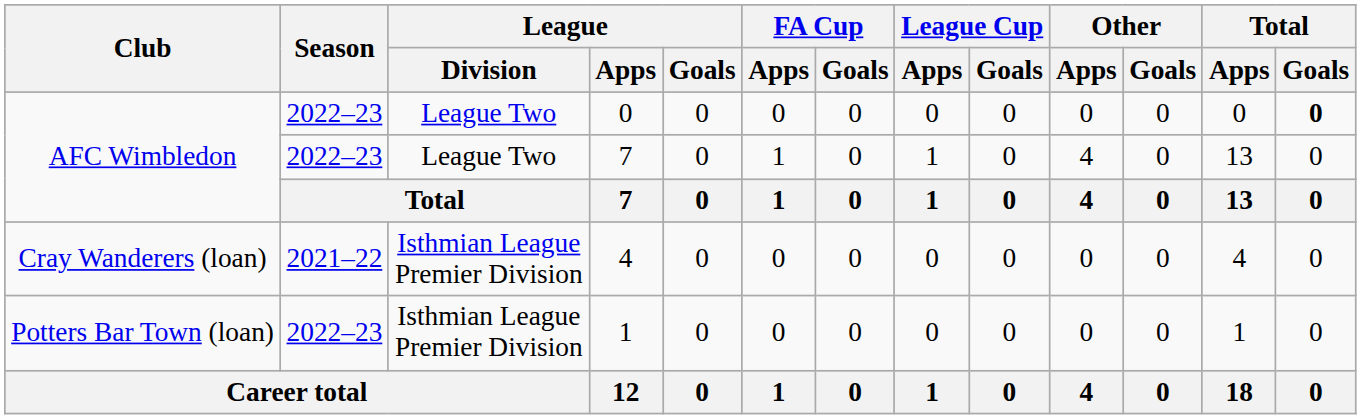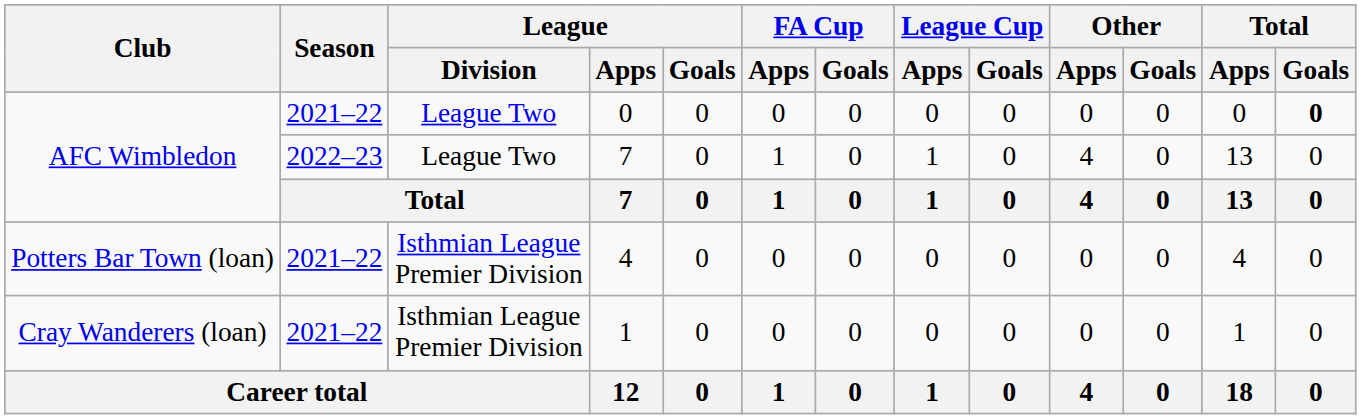(334, 112) 2022–23 -> (334, 112) 2021–22
(143, 258) Cray Wanderers (loan) -> (143, 258) Potters Bar Town (loan)
(143, 332) Potters Bar Town (loan) -> (143, 332) Cray Wanderers (loan)
(334, 332) 2022–23 -> (334, 332) 2021–22
